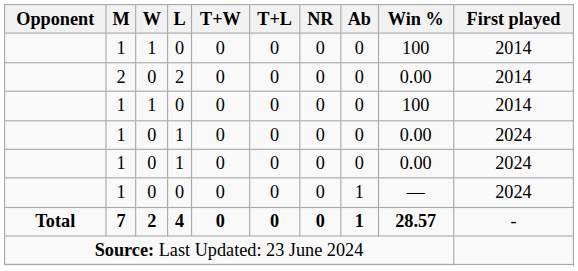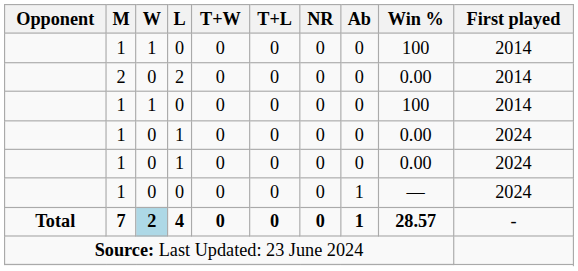(152, 221) no background -> (152, 221) lightblue background
